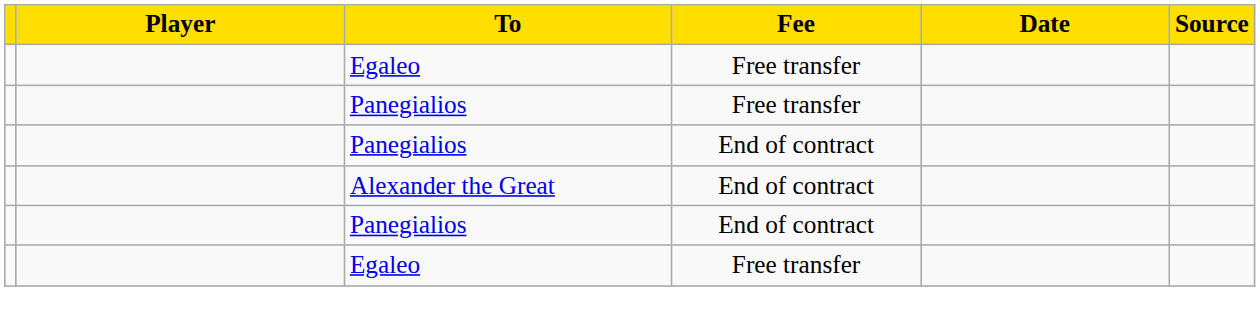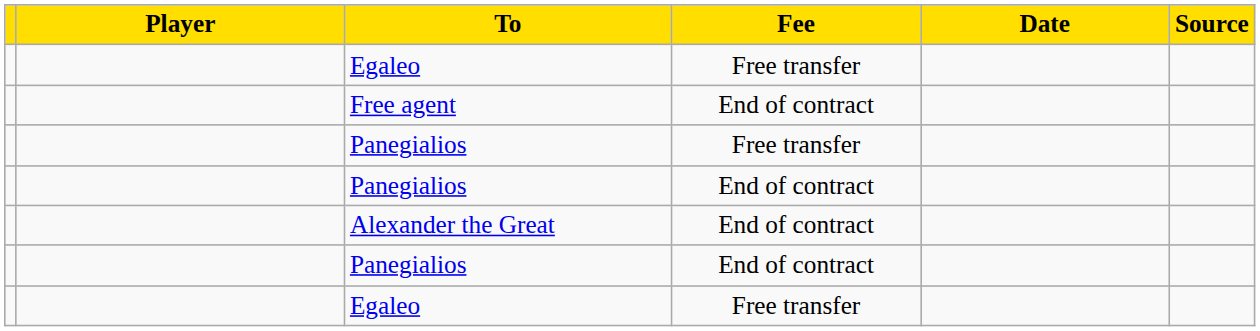+ row: (403, 104)
